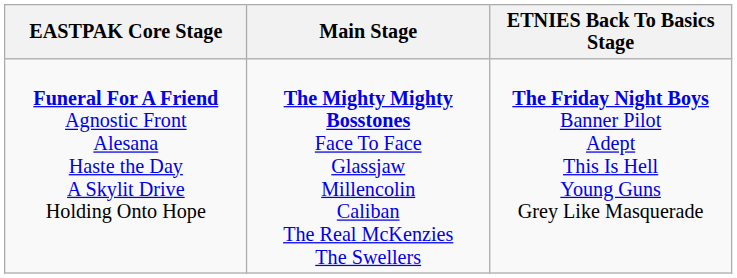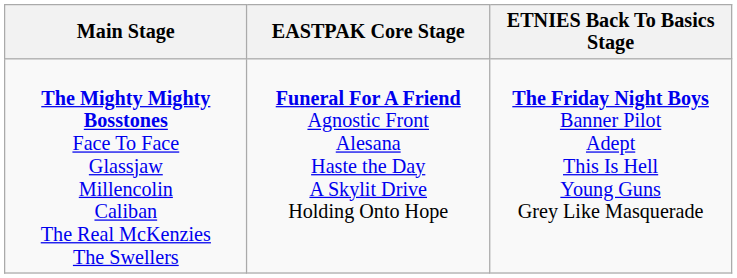columns swapped: (368, 31) <-> (126, 31)
